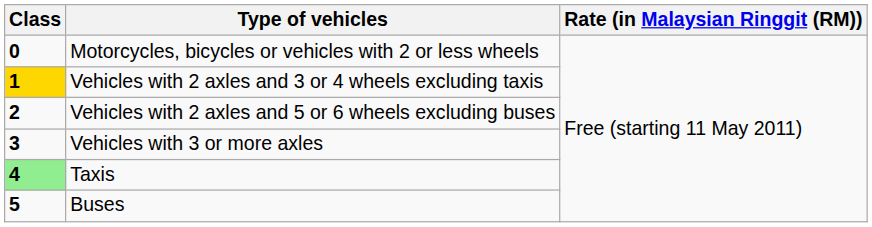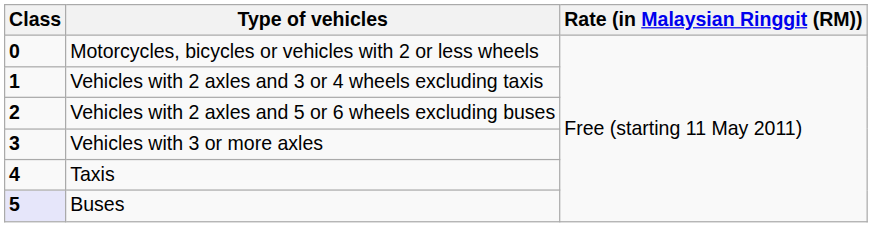(15, 81) gold background -> (15, 81) no background
(15, 174) lightgreen background -> (15, 174) no background
(15, 205) no background -> (15, 205) lavender background
